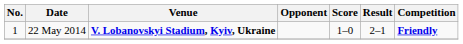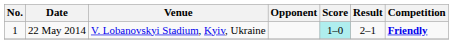(183, 30) bold -> (178, 30) normal
(345, 30) no background -> (335, 30) paleturquoise background
